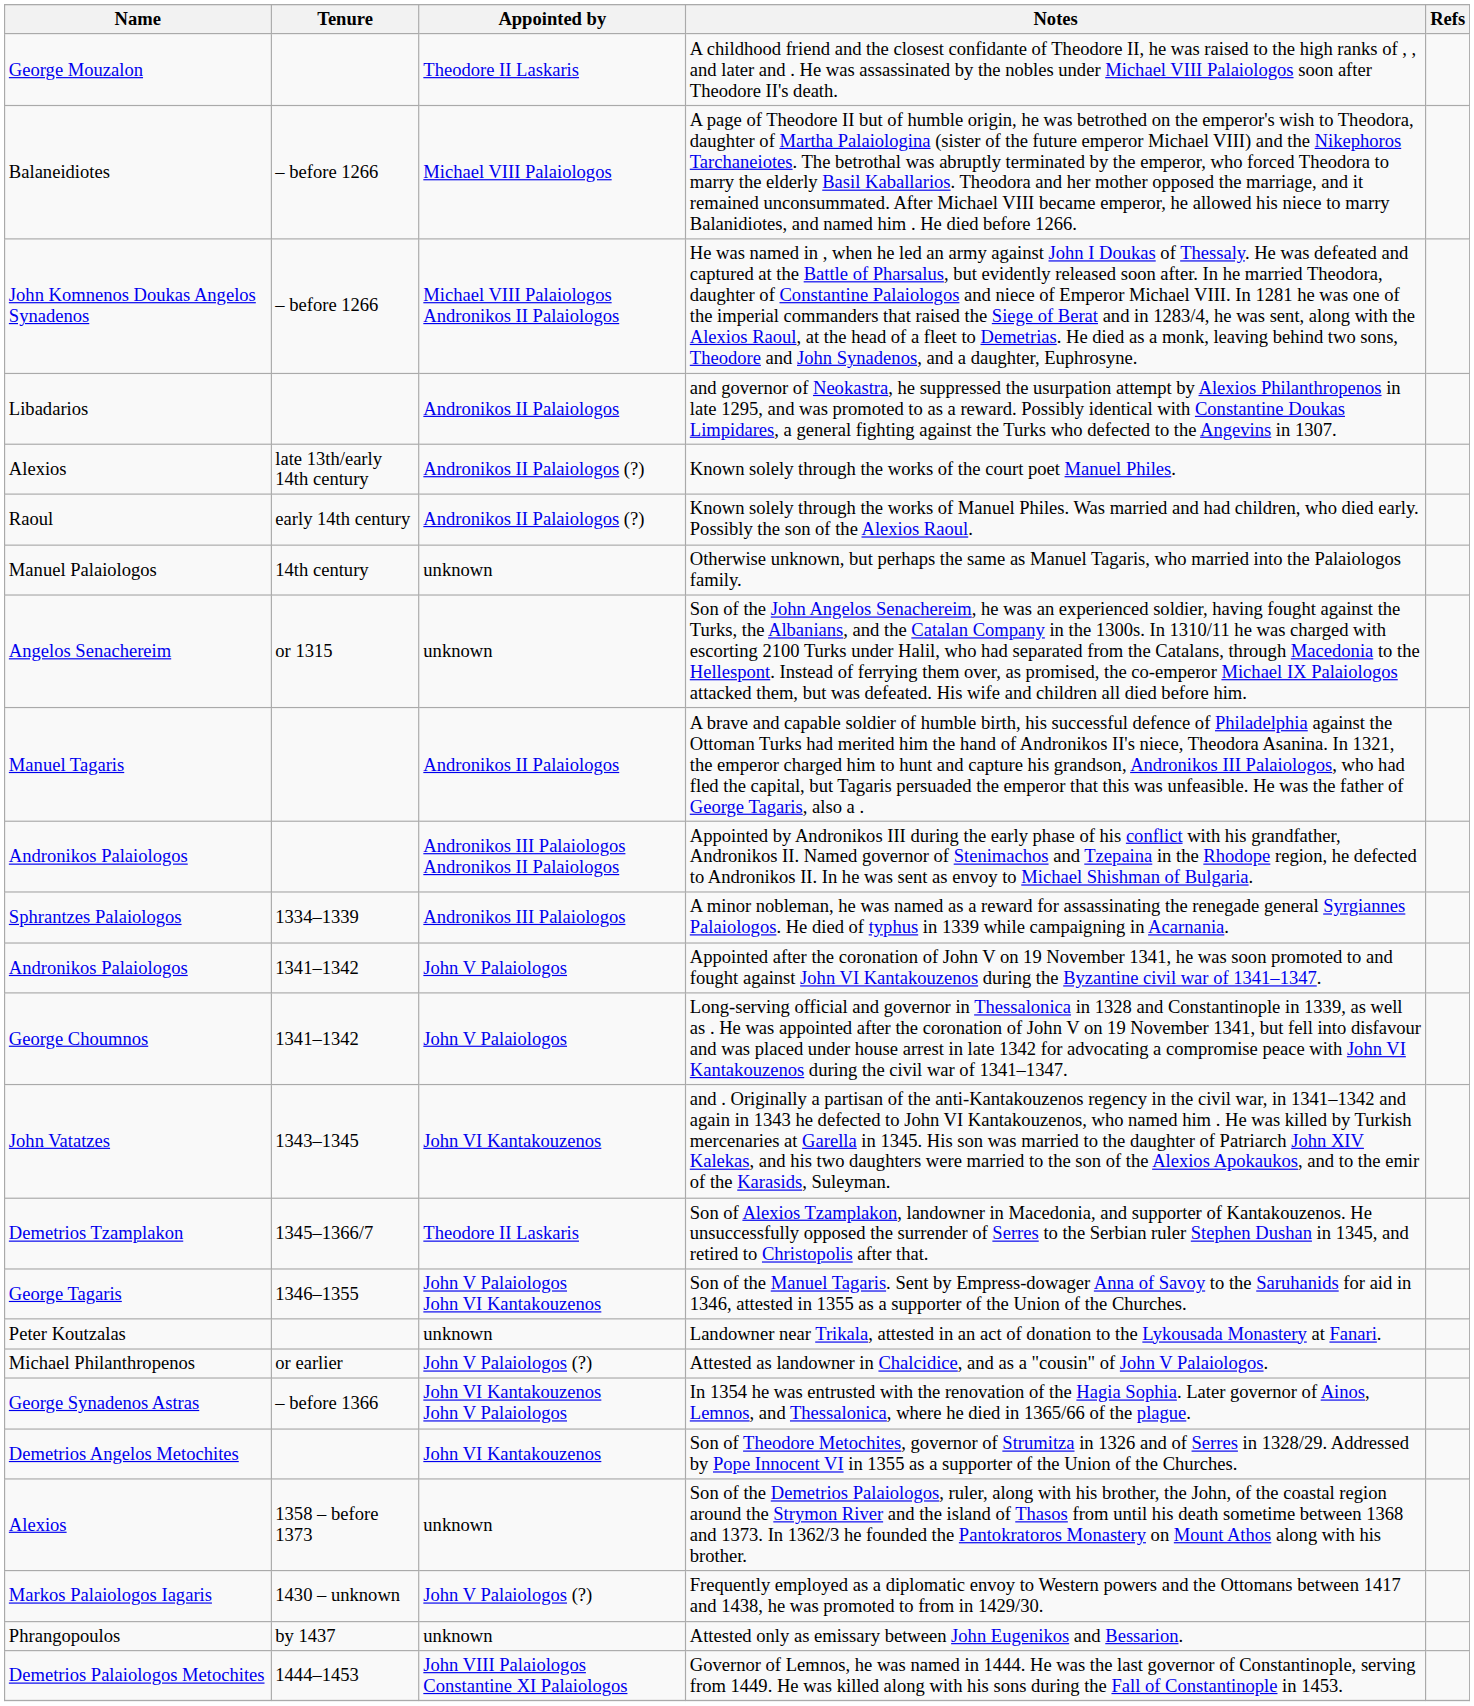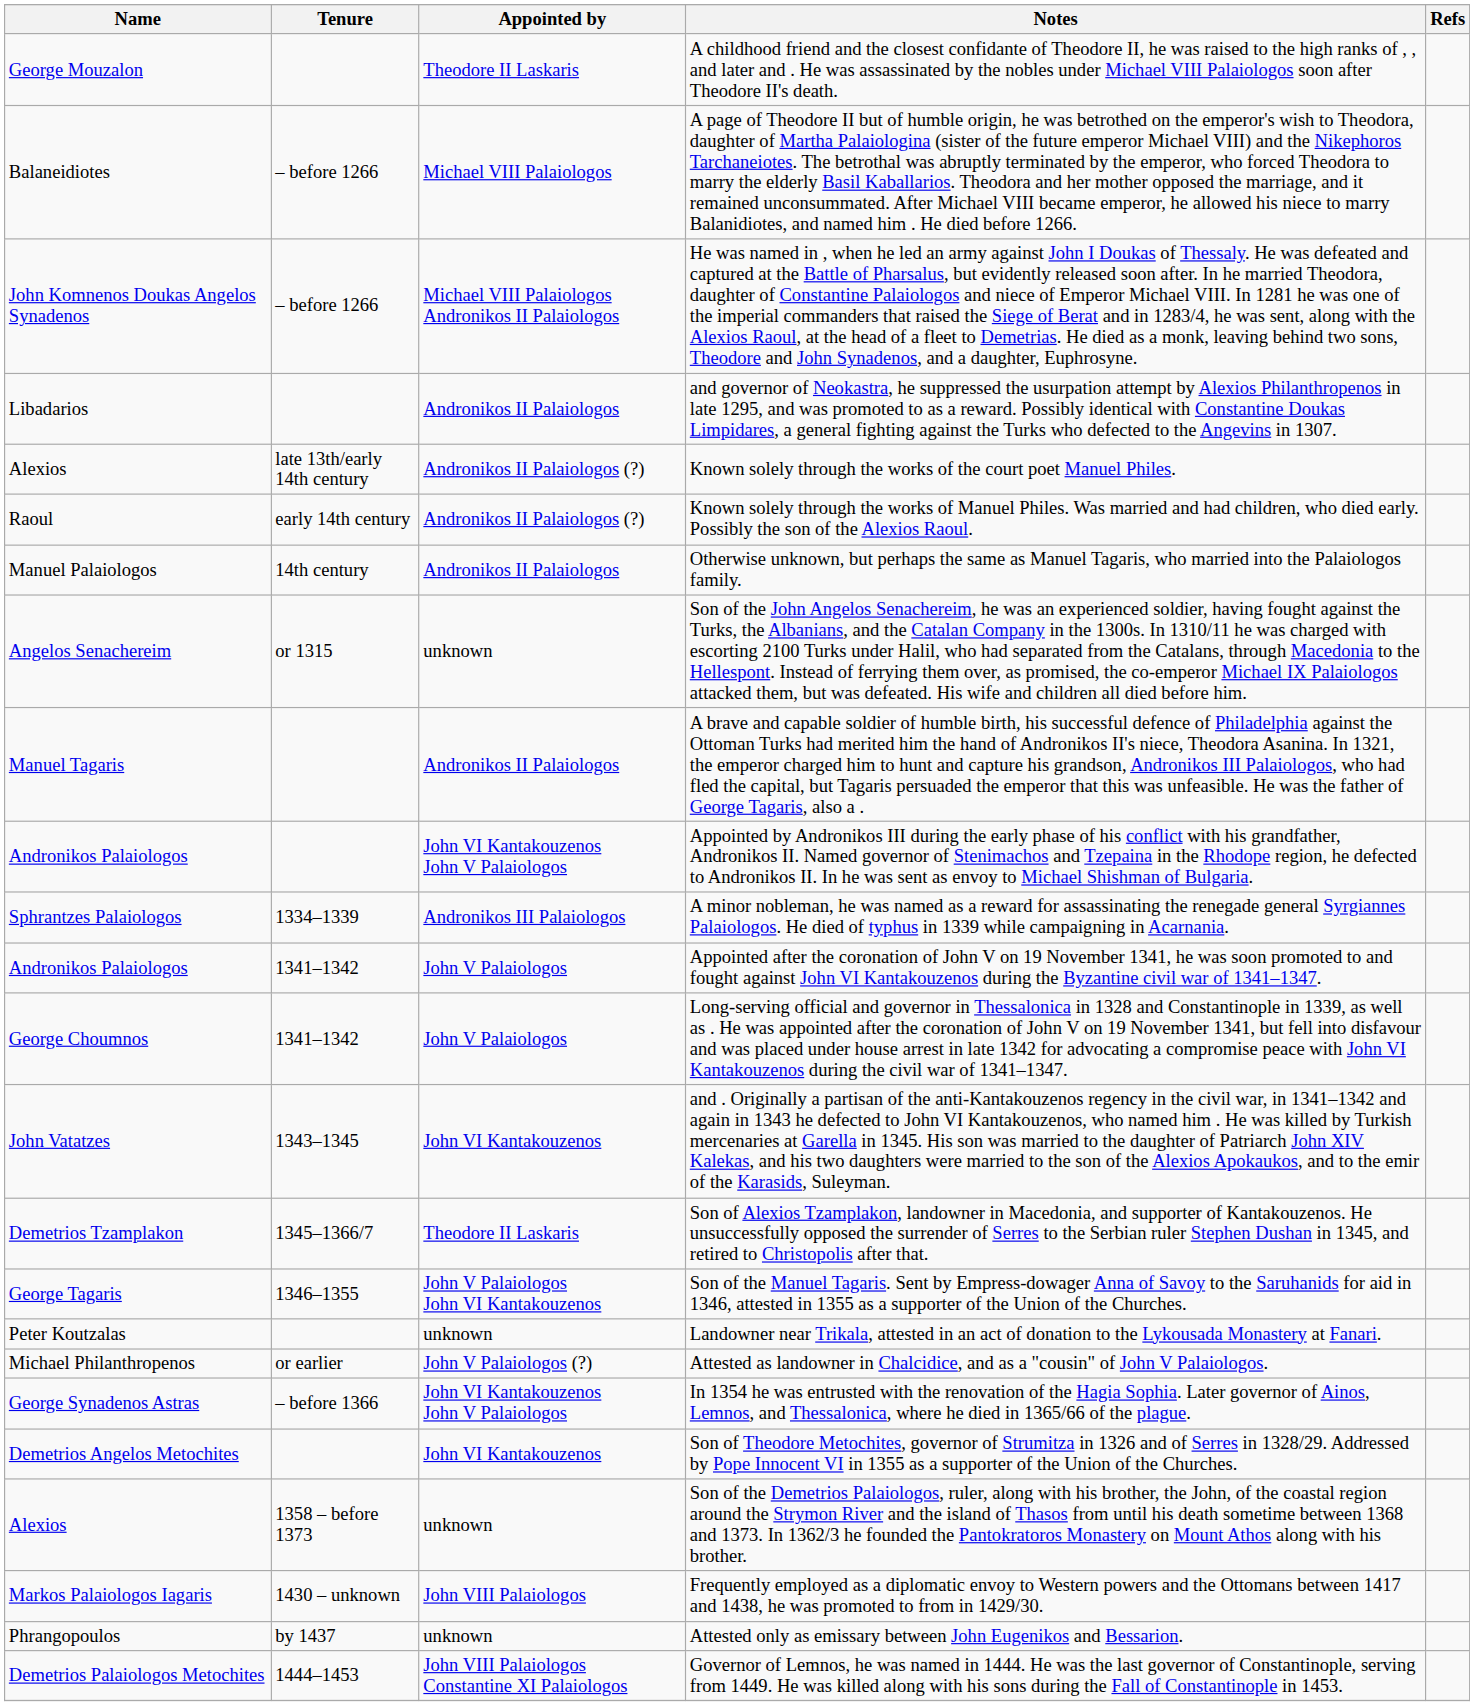(458, 569) unknown -> (521, 569) Andronikos II Palaiologos
(524, 856) Andronikos III Palaiologos Andronikos II Palaiologos -> (512, 856) John VI Kantakouzenos John V Palaiologos
(508, 1595) John V Palaiologos (?) -> (505, 1595) John VIII Palaiologos
